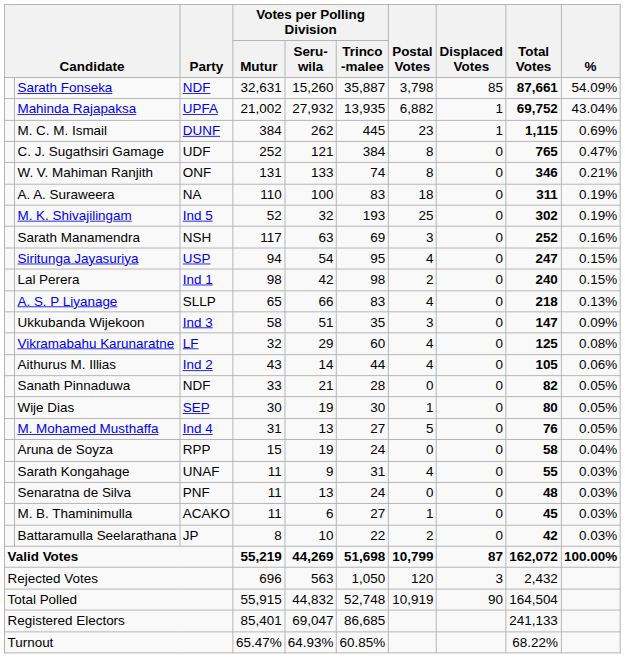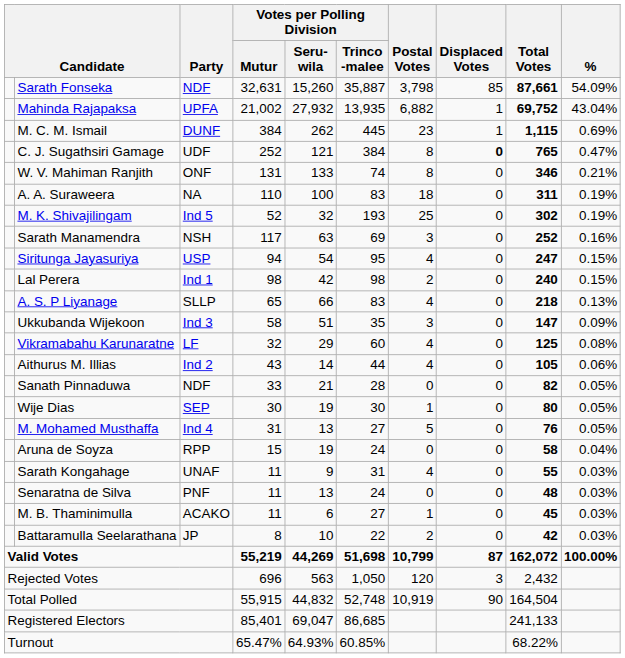(499, 151) normal -> (499, 151) bold
